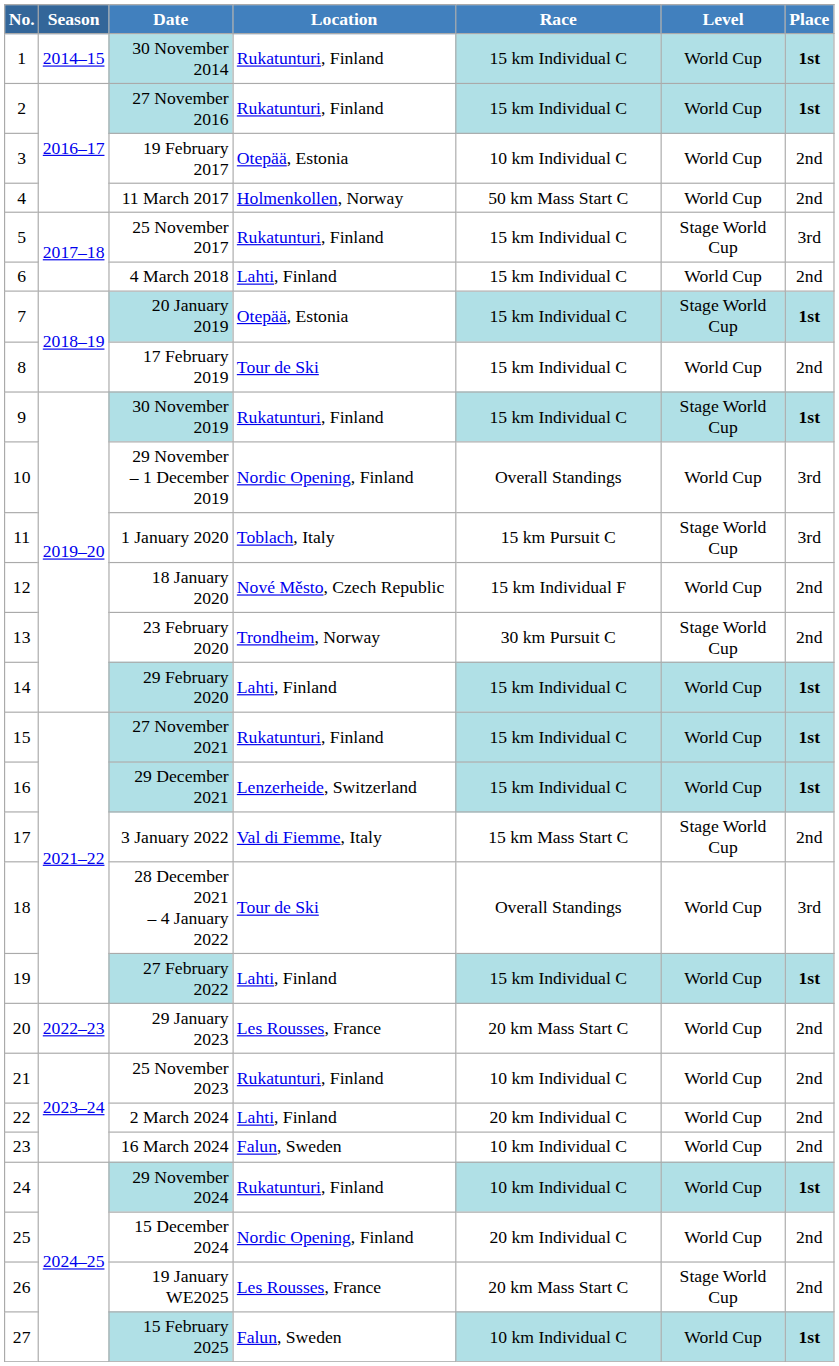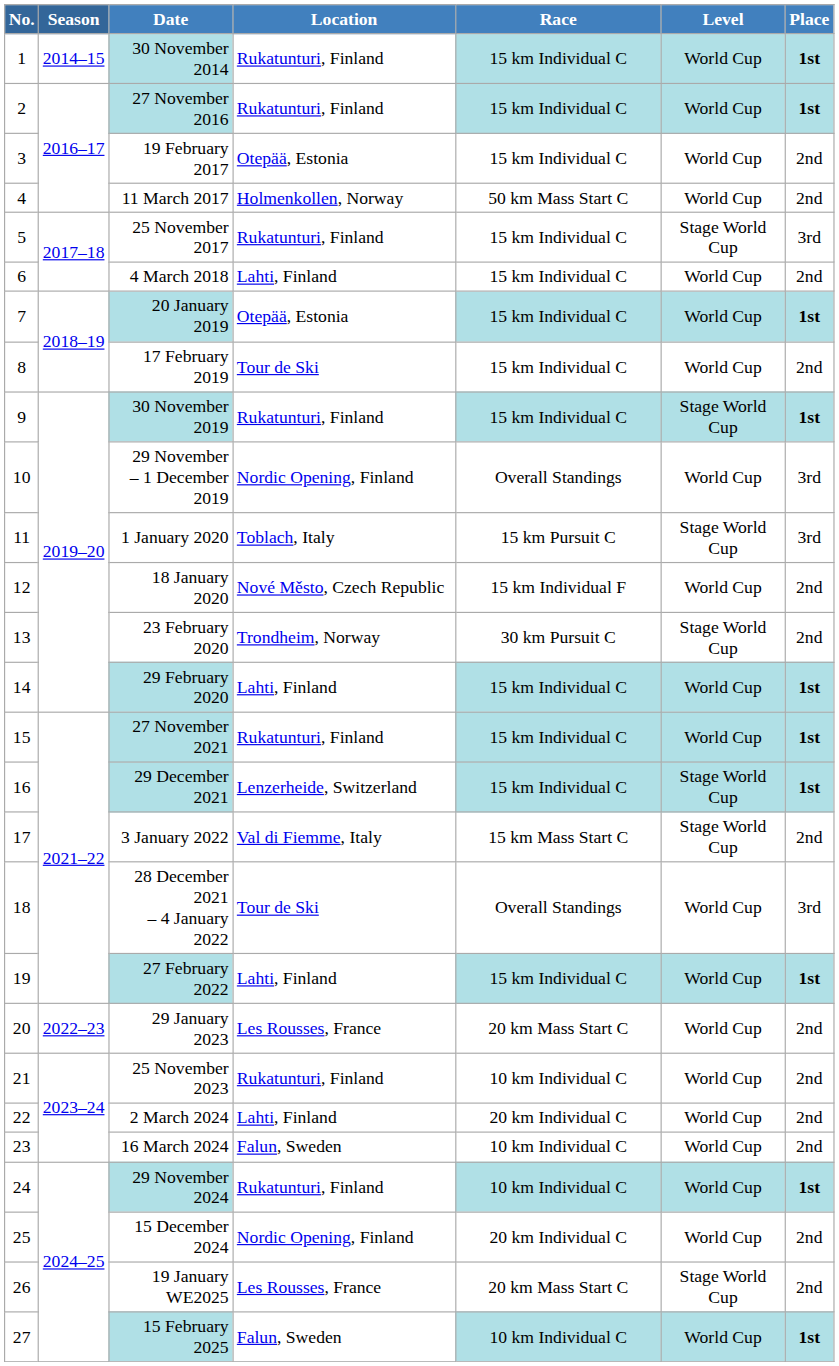(558, 158) 10 km Individual C -> (558, 158) 15 km Individual C
(723, 316) Stage World Cup -> (723, 316) World Cup
(723, 787) World Cup -> (723, 787) Stage World Cup
